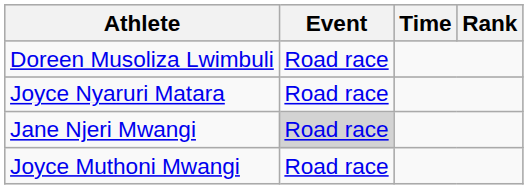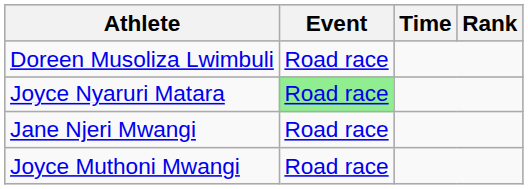(337, 94) no background -> (337, 94) lightgreen background
(337, 130) lightgrey background -> (337, 130) no background
